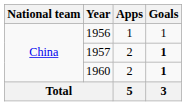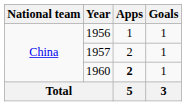(164, 52) bold -> (164, 52) normal
(130, 71) normal -> (130, 71) bold
(164, 71) bold -> (164, 71) normal
